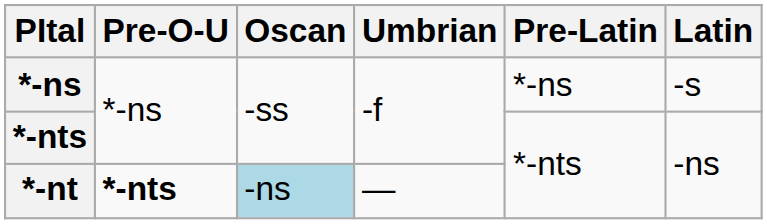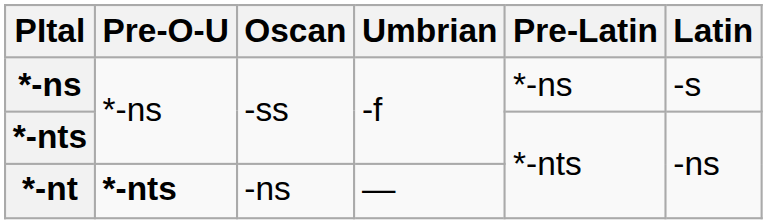(267, 190) lightblue background -> (267, 190) no background
